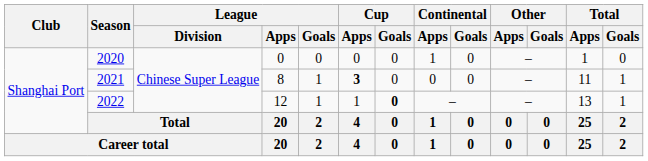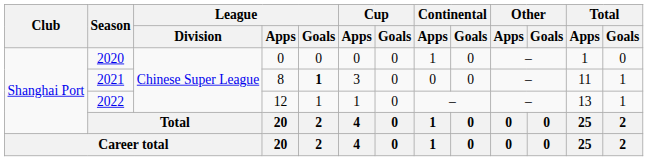(319, 79) normal -> (319, 79) bold
(357, 79) bold -> (357, 79) normal
(395, 101) bold -> (395, 101) normal
